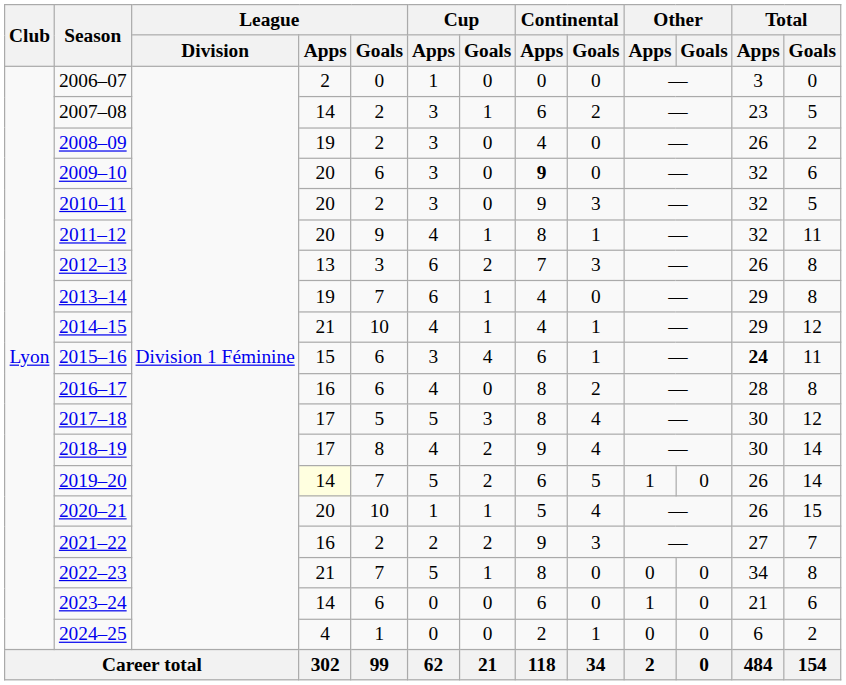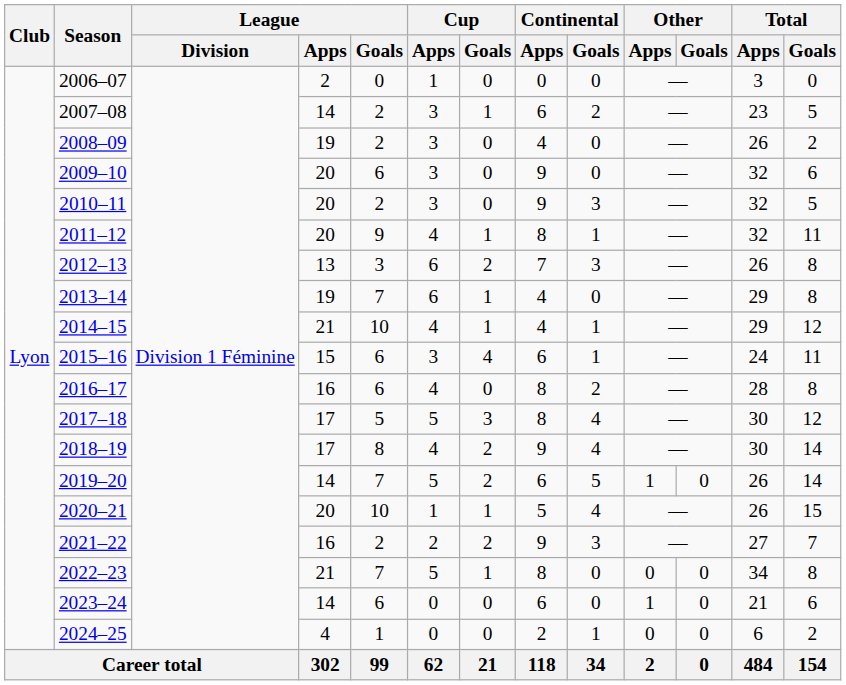(542, 173) bold -> (542, 173) normal
(758, 357) bold -> (758, 357) normal
(325, 480) lightyellow background -> (325, 480) no background
